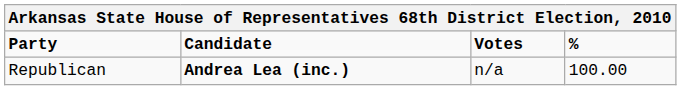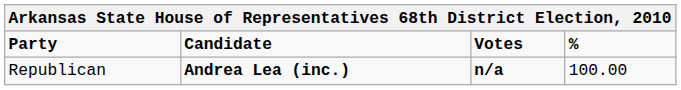(489, 71) normal -> (489, 71) bold
